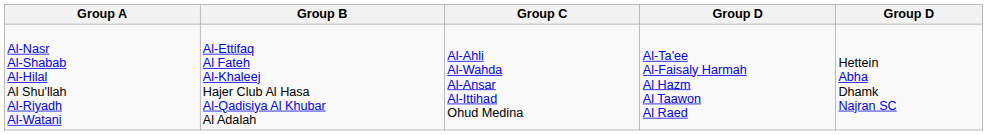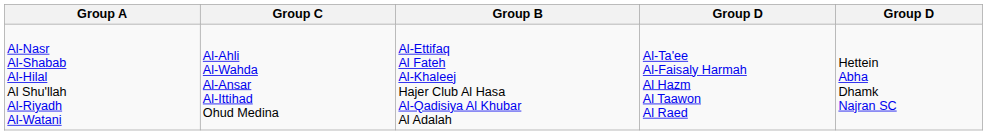columns swapped: (322, 14) <-> (542, 14)
